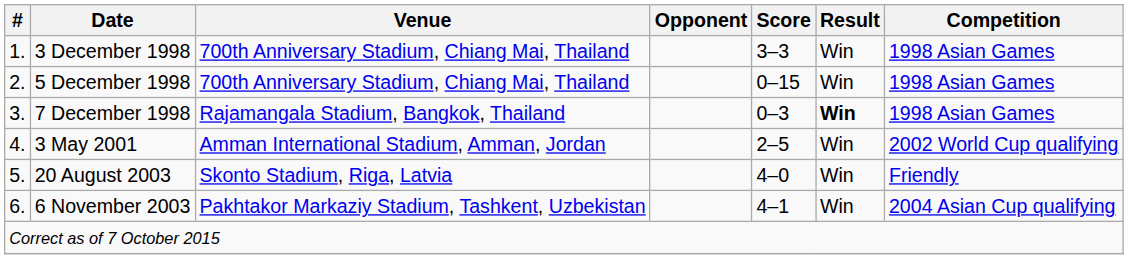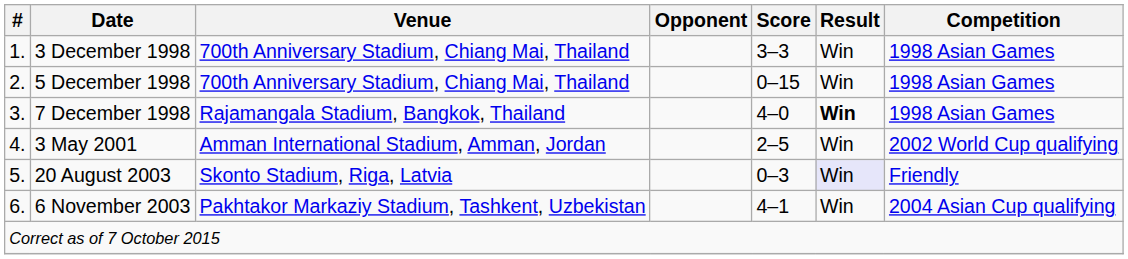(773, 113) 0–3 -> (773, 113) 4–0
(773, 176) 4–0 -> (773, 176) 0–3
(837, 176) no background -> (837, 176) lavender background
